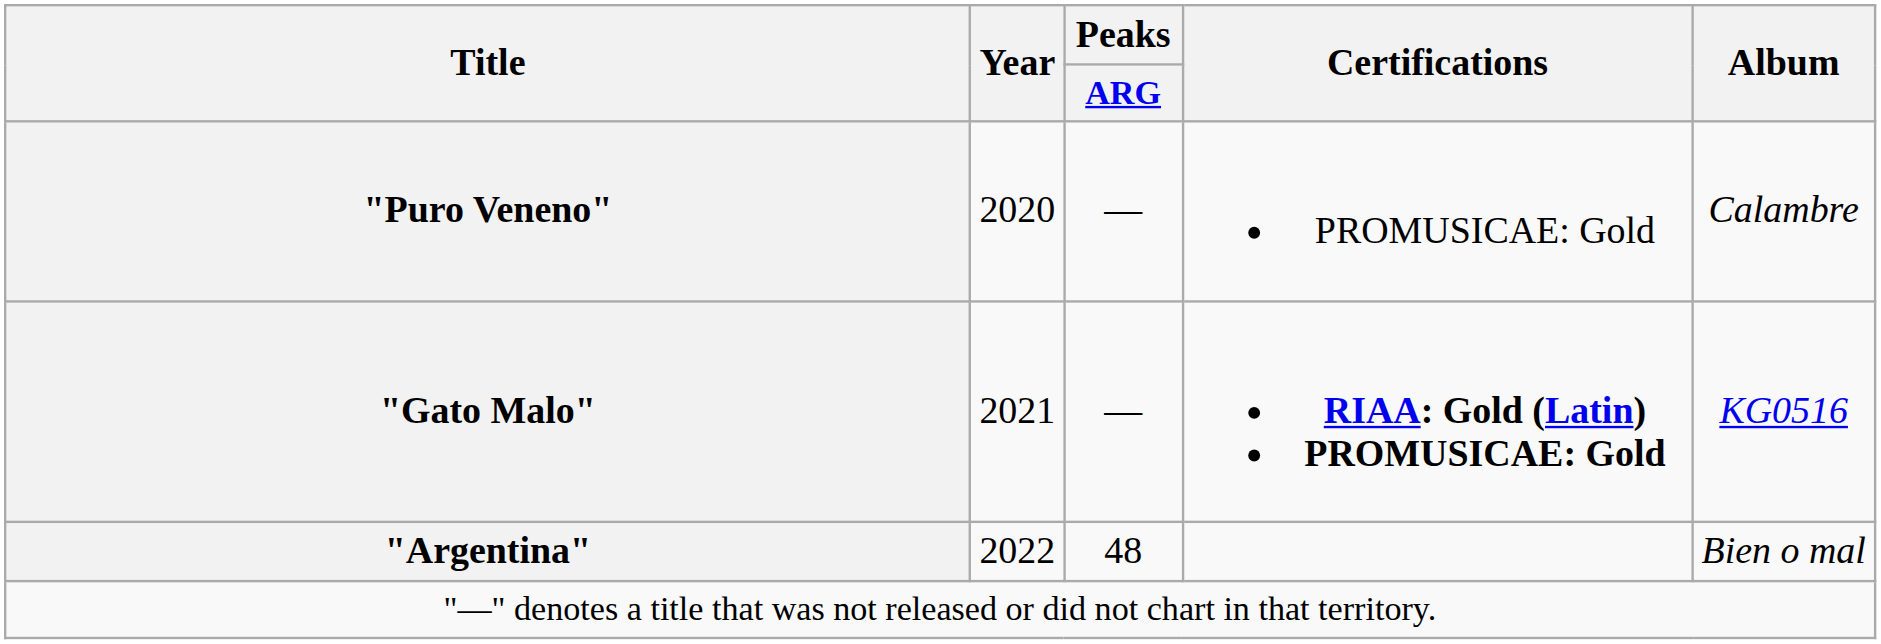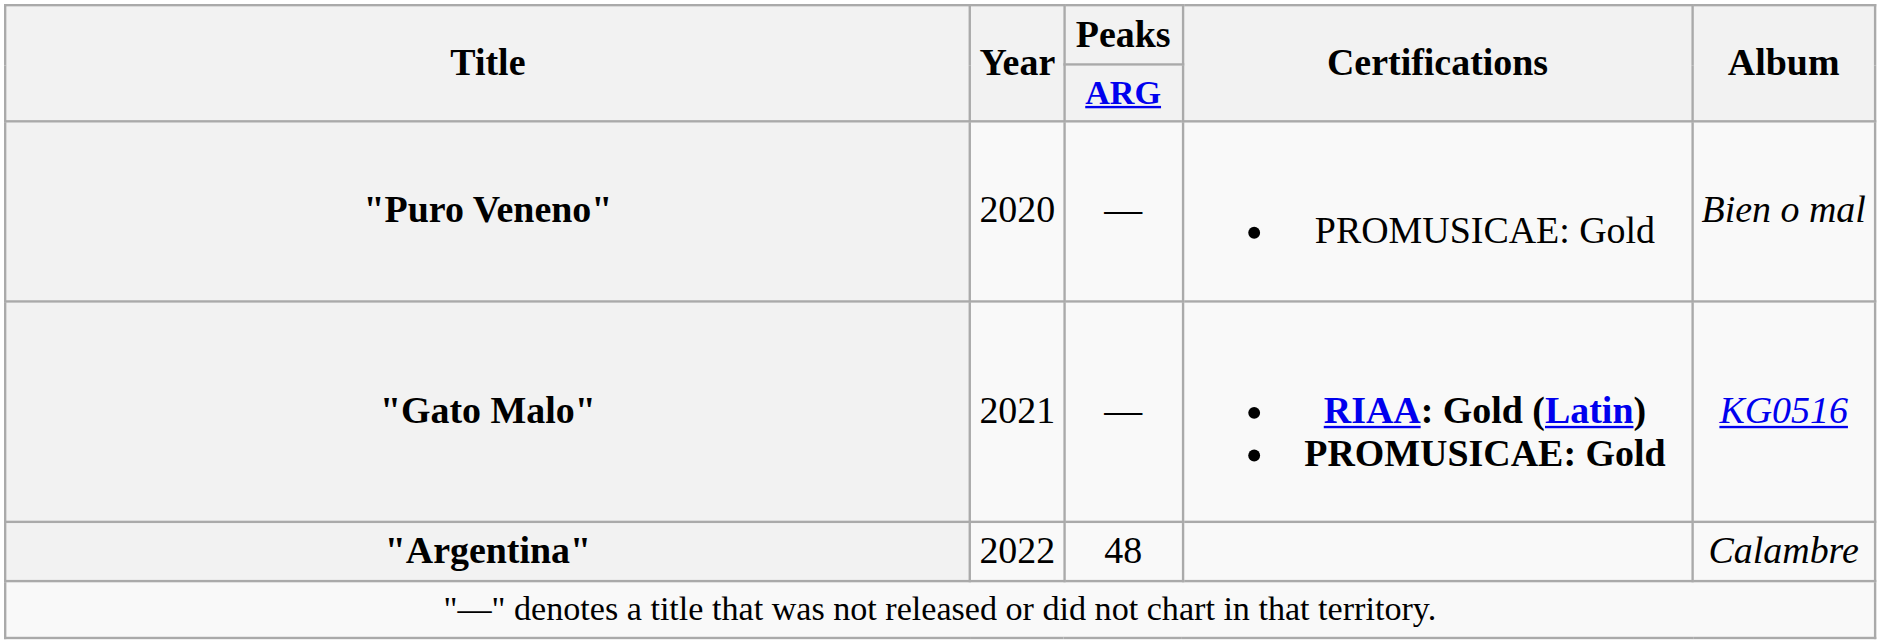(1784, 210) Calambre -> (1784, 210) Bien o mal
(1784, 550) Bien o mal -> (1784, 550) Calambre
